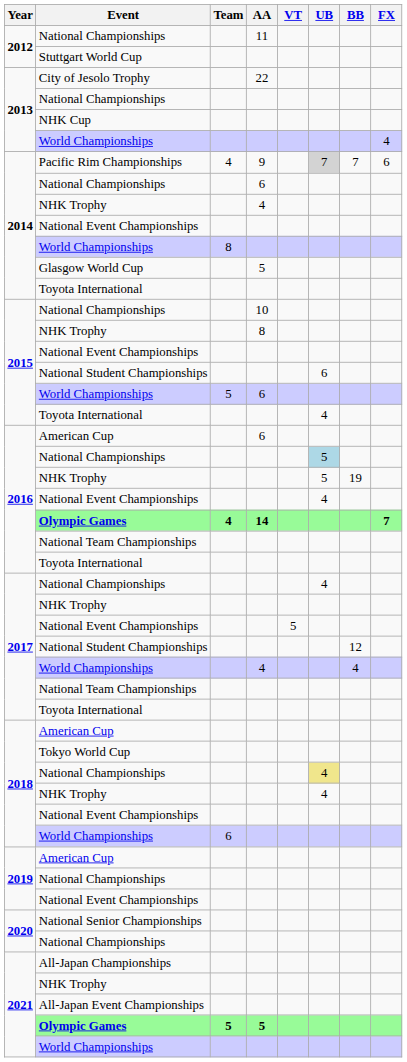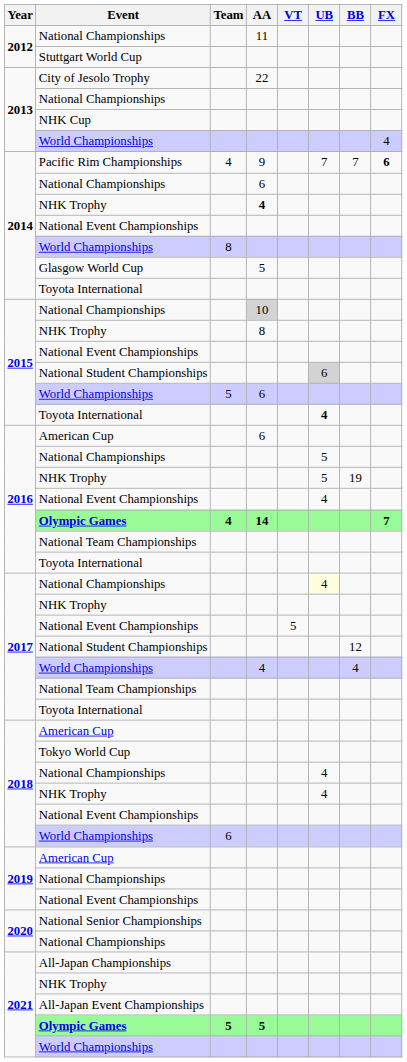(324, 162) lightgrey background -> (324, 162) no background
(387, 162) normal -> (387, 162) bold
(262, 204) normal -> (262, 204) bold
(262, 309) no background -> (262, 309) lightgrey background
(324, 373) no background -> (324, 373) lightgrey background
(324, 415) normal -> (324, 415) bold
(324, 457) lightblue background -> (324, 457) no background
(324, 583) no background -> (324, 583) lightyellow background
(324, 773) khaki background -> (324, 773) no background
